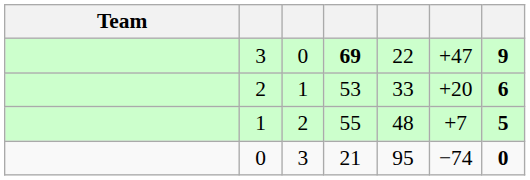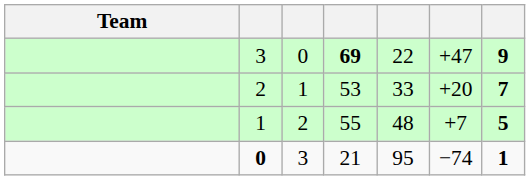(503, 89) 6 -> (503, 89) 7
(261, 157) normal -> (261, 157) bold
(503, 157) 0 -> (503, 157) 1
